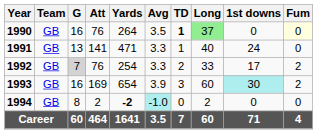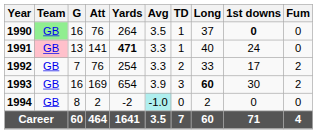(51, 31) no background -> (51, 31) lightgreen background
(181, 31) bold -> (181, 31) normal
(207, 31) lightgreen background -> (207, 31) no background
(254, 31) normal -> (254, 31) bold
(298, 31) lightyellow background -> (298, 31) no background
(51, 48) no background -> (51, 48) pink background
(127, 48) normal -> (127, 48) bold
(77, 66) lightgrey background -> (77, 66) no background
(207, 84) normal -> (207, 84) bold
(254, 84) paleturquoise background -> (254, 84) no background
(127, 102) bold -> (127, 102) normal
